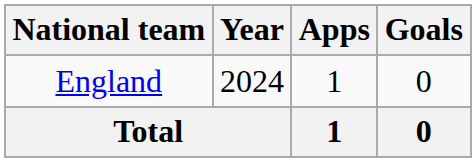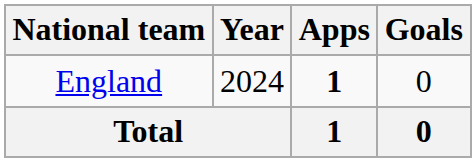(334, 80) normal -> (334, 80) bold
